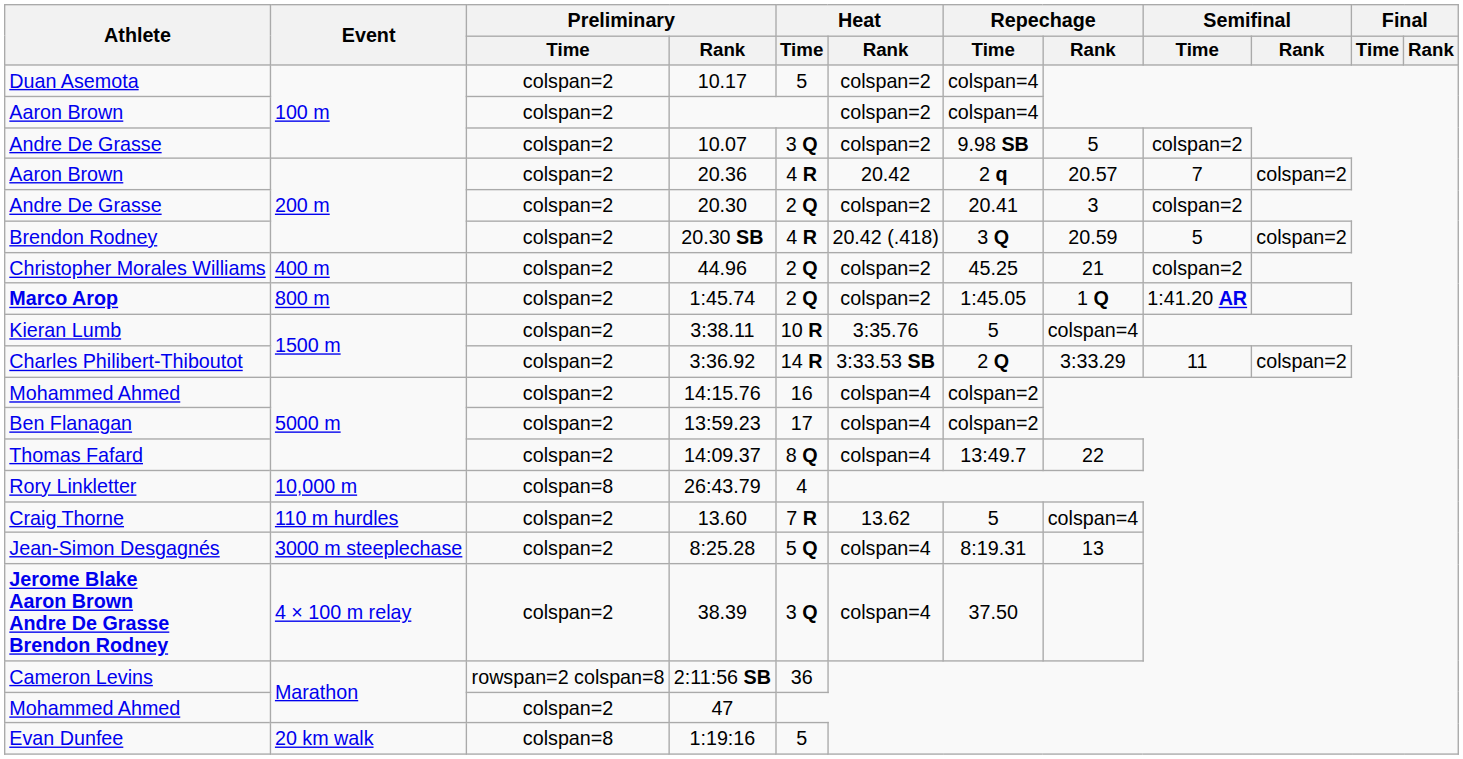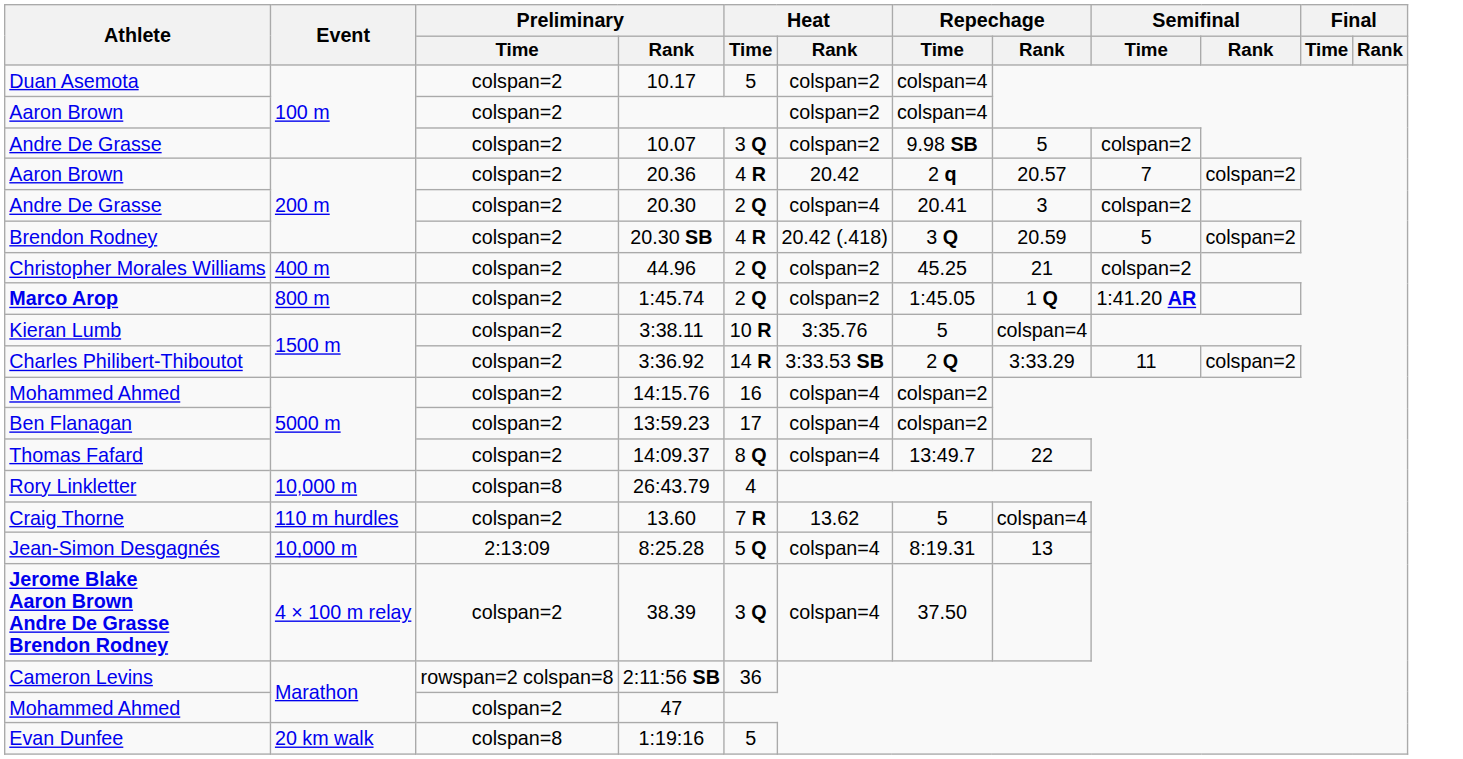(886, 206) colspan=2 -> (835, 206) colspan=4
(369, 549) 3000 m steeplechase -> (316, 549) 10,000 m
(568, 549) colspan=2 -> (517, 549) 2:13:09
